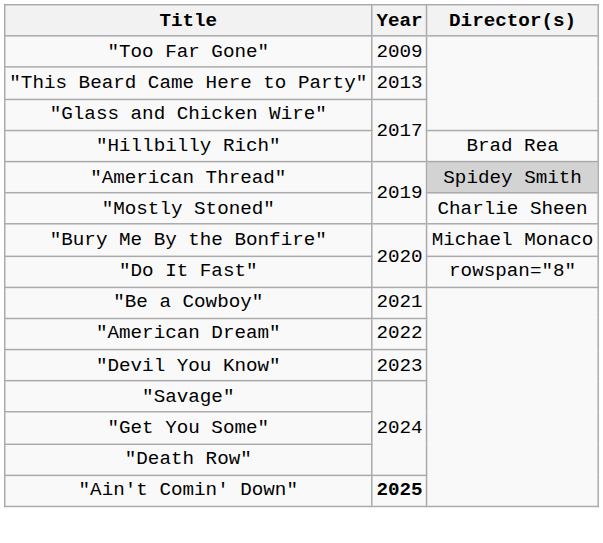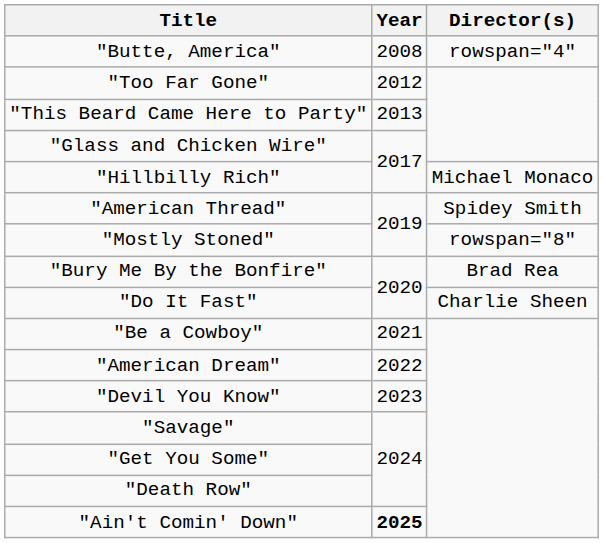+ row: (188, 52)
(400, 52) 2009 -> (400, 83) 2012
(513, 146) Brad Rea -> (513, 177) Michael Monaco
(513, 177) lightgrey background -> (513, 209) no background
(513, 209) Charlie Sheen -> (513, 240) rowspan="8"
(513, 240) Michael Monaco -> (513, 271) Brad Rea
(513, 271) rowspan="8" -> (513, 303) Charlie Sheen
